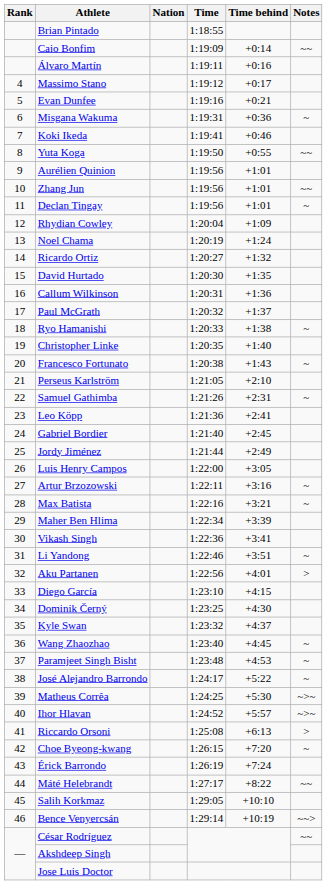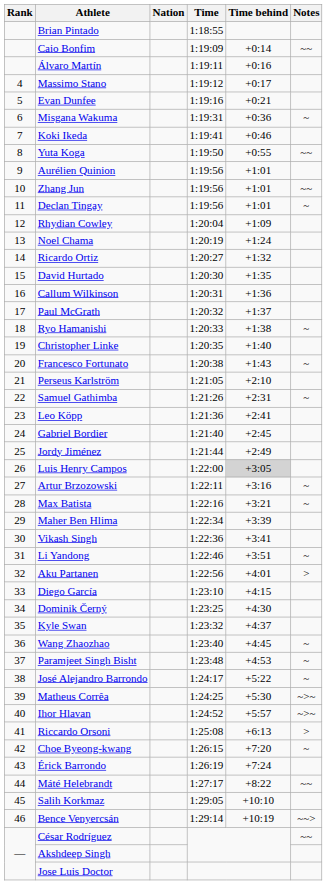(258, 468) no background -> (258, 468) lightgrey background
